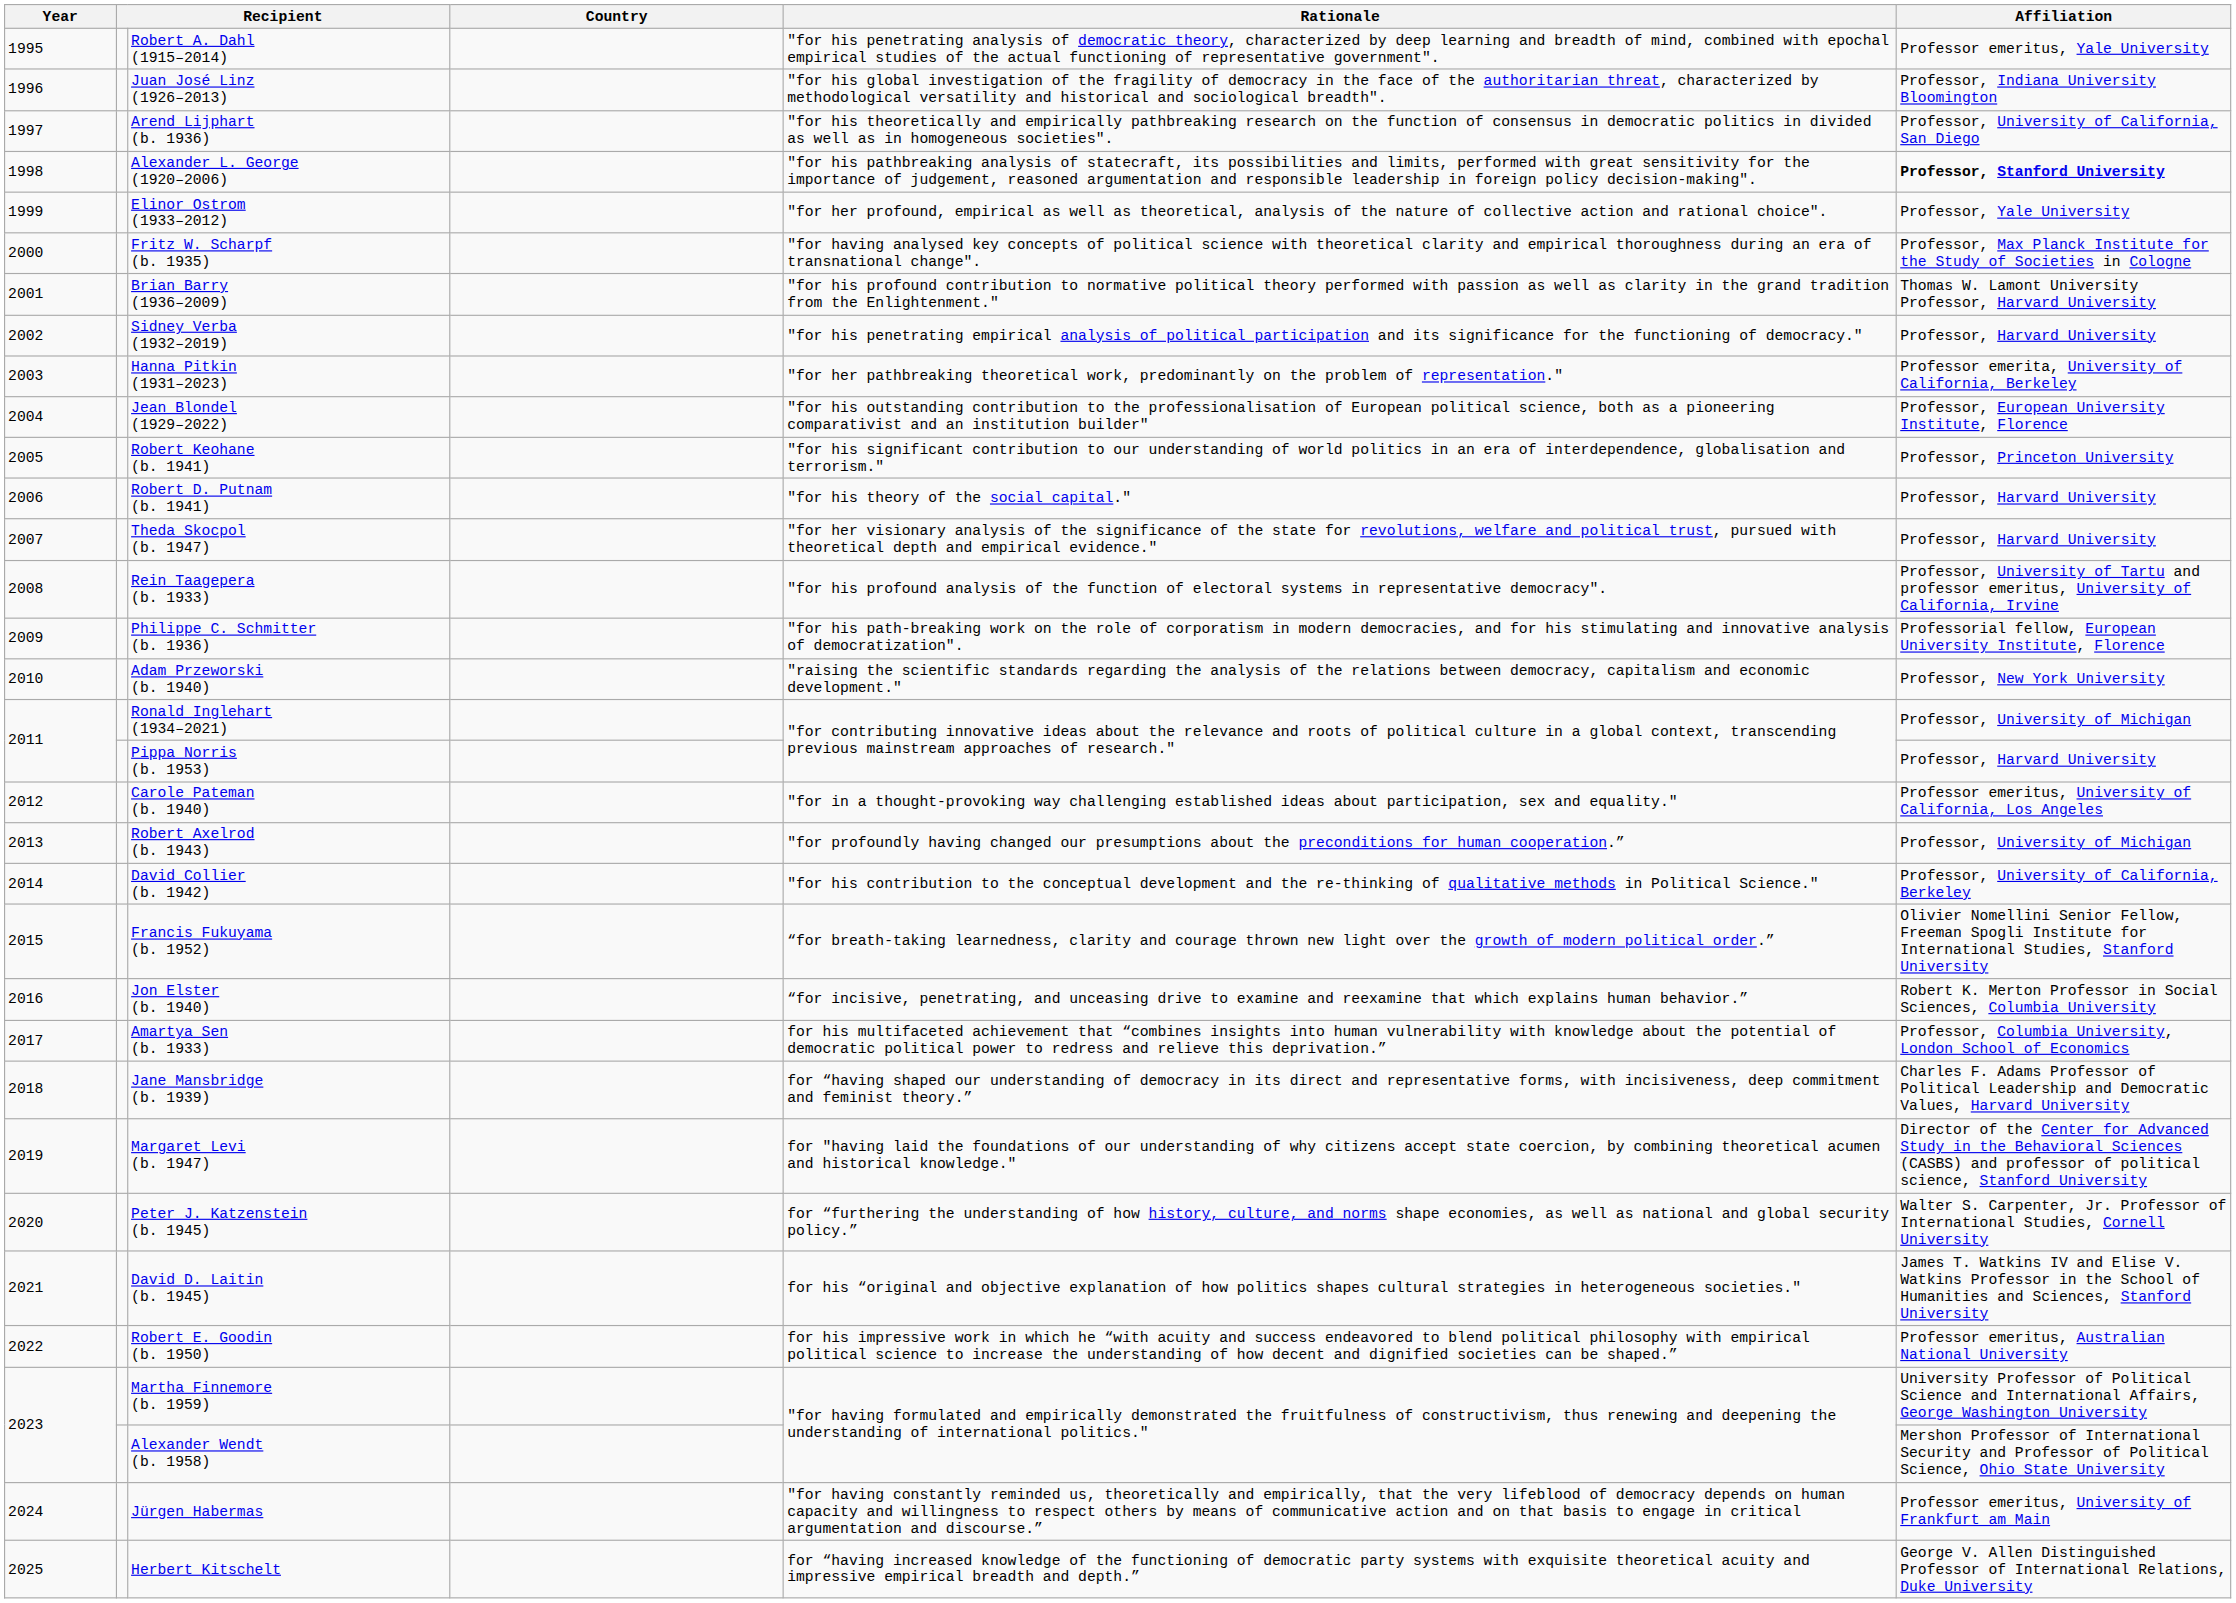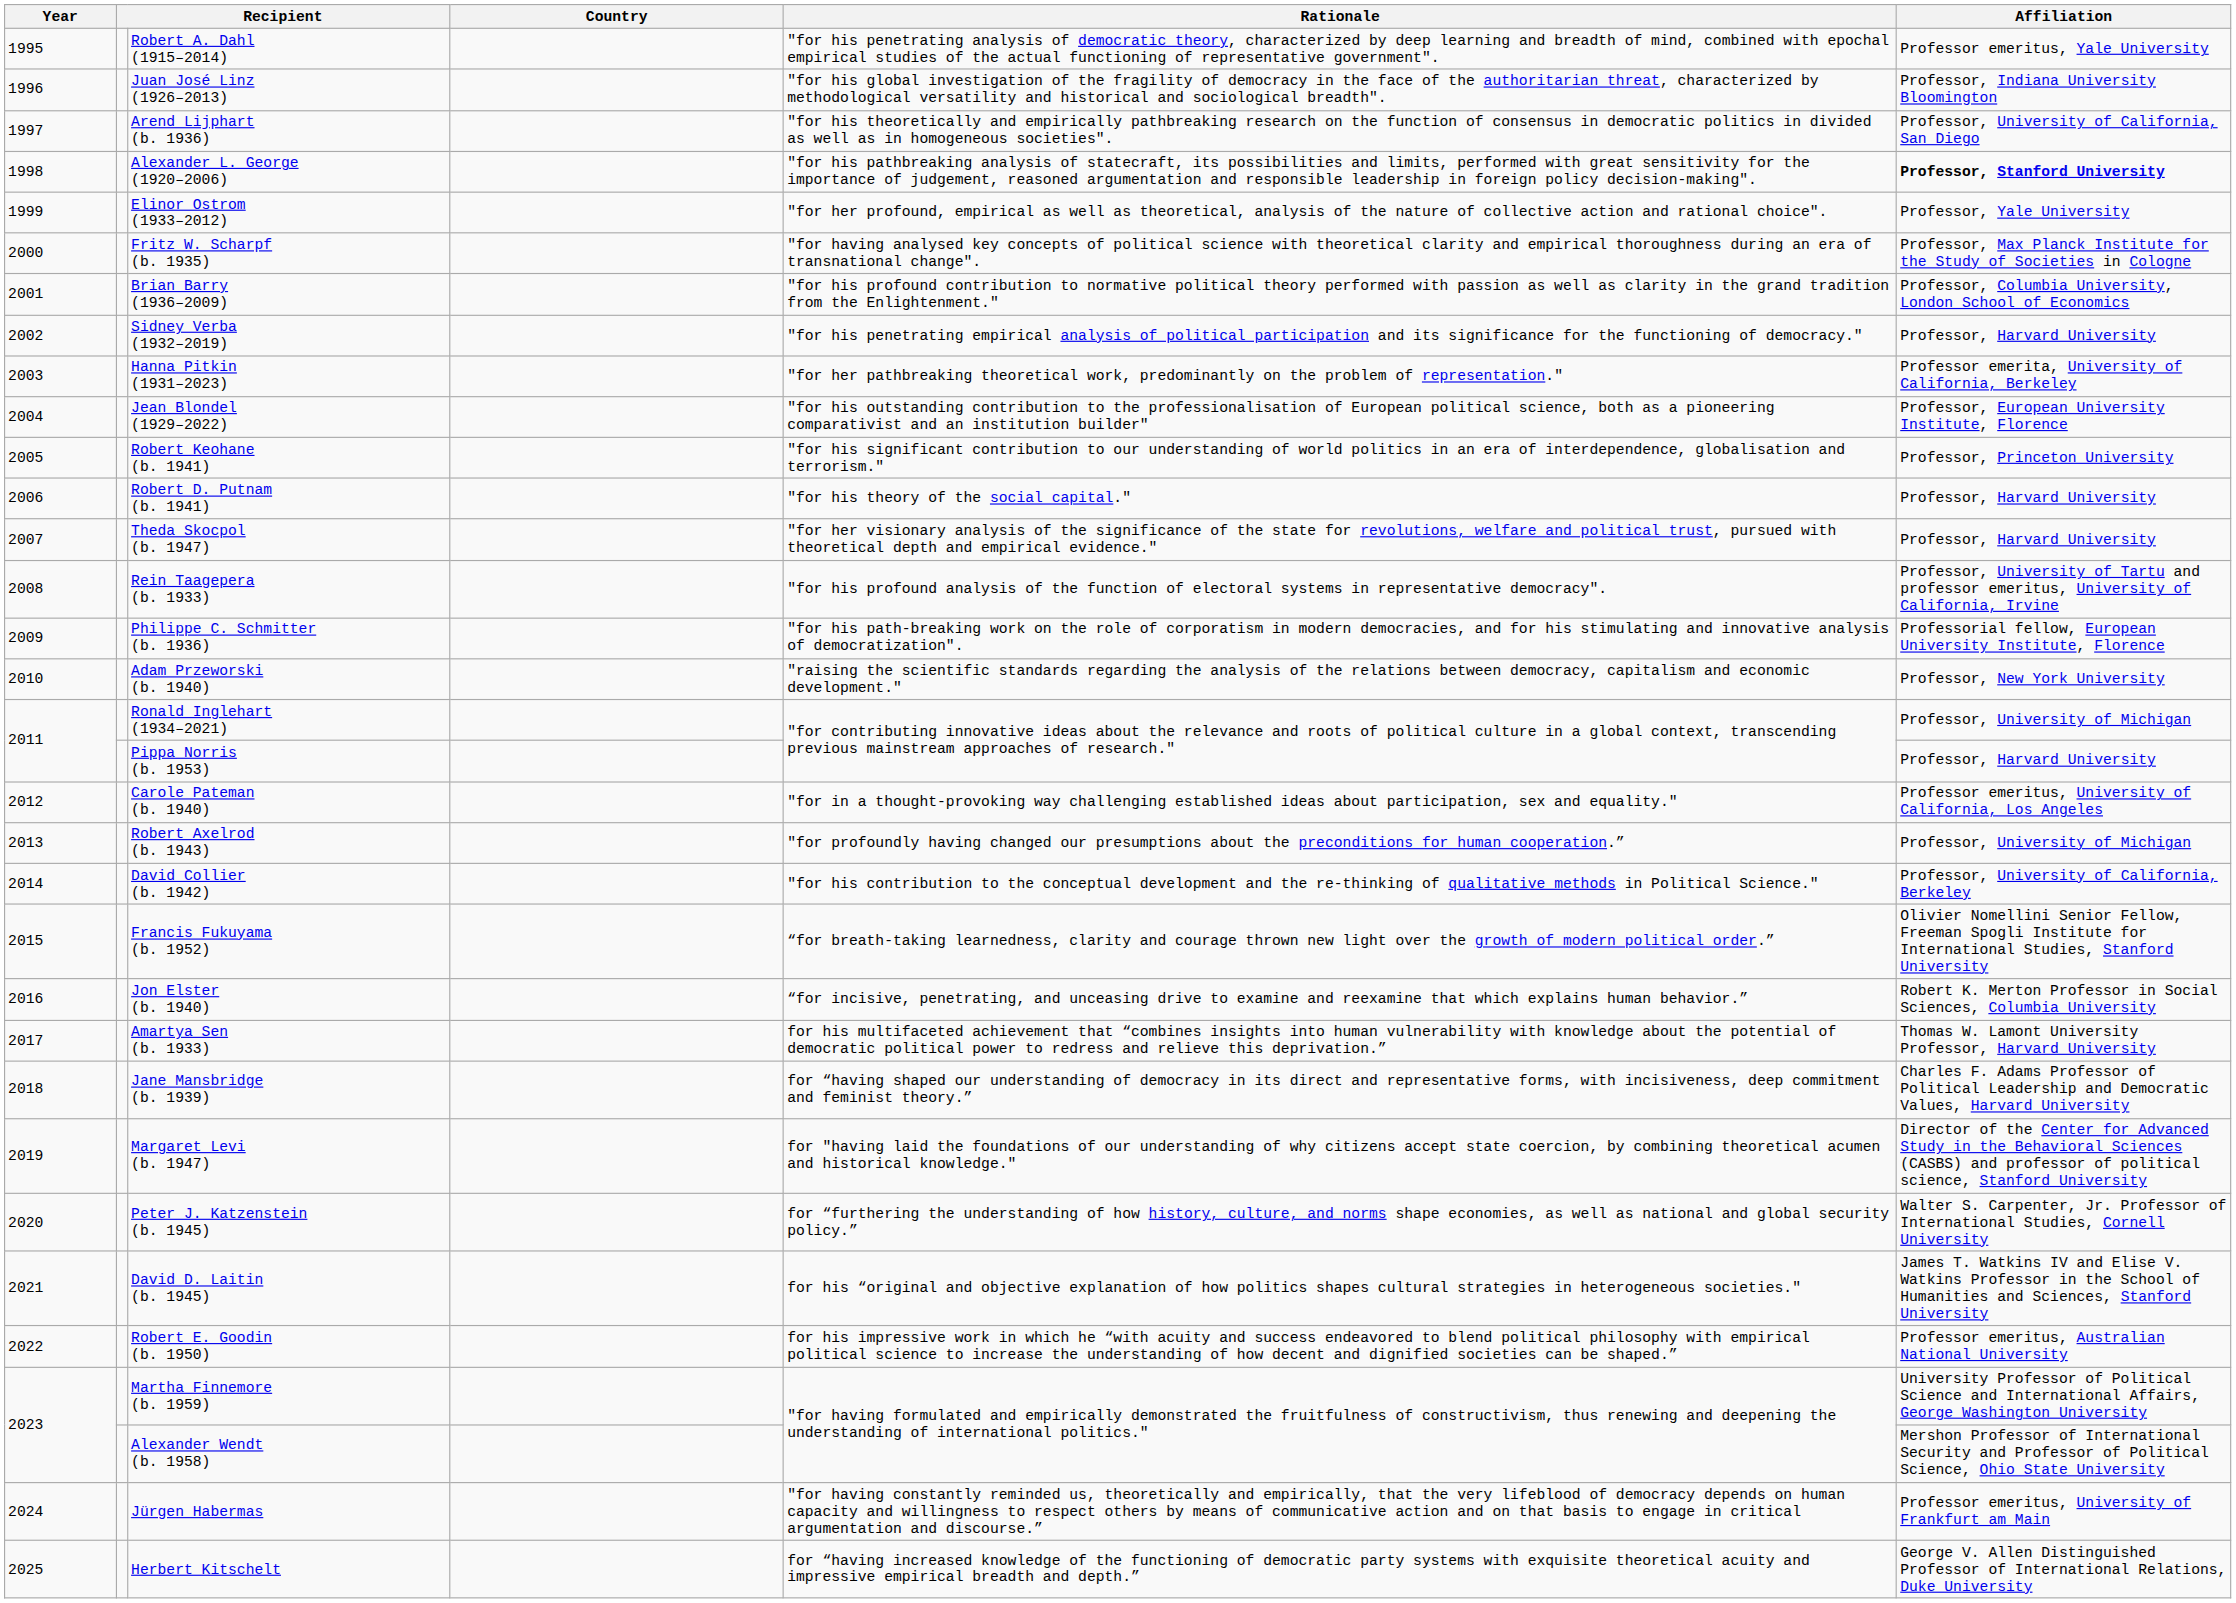(2028, 294) Thomas W. Lamont University Professor, Harvard University -> (2037, 294) Professor, Columbia University, London School of Economics
(2037, 1040) Professor, Columbia University, London School of Economics -> (2028, 1040) Thomas W. Lamont University Professor, Harvard University
